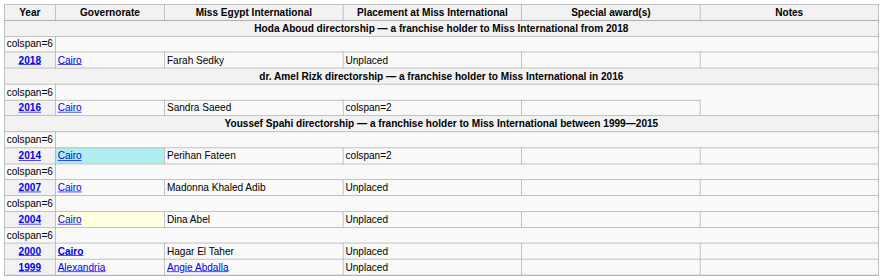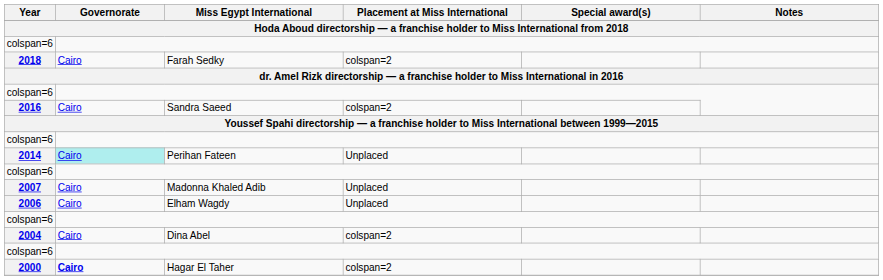(367, 60) Unplaced -> (369, 60) colspan=2
(369, 156) colspan=2 -> (367, 156) Unplaced
+ row: (30, 204)
(70, 220) lightyellow background -> (70, 236) no background
(367, 220) Unplaced -> (369, 236) colspan=2
(367, 252) Unplaced -> (369, 268) colspan=2
- row: (30, 268)
